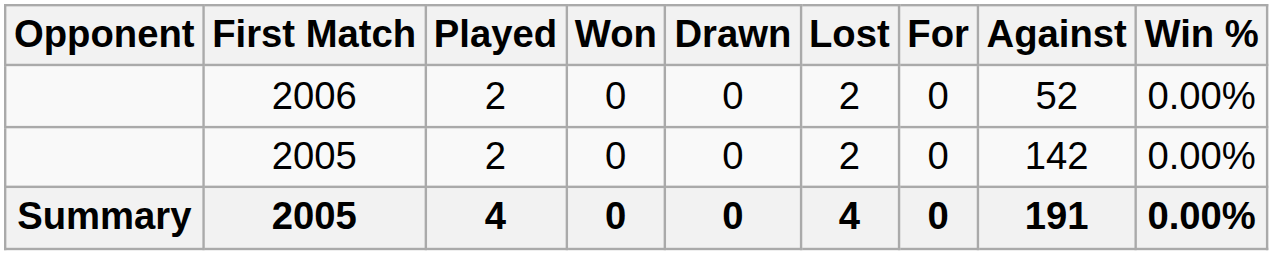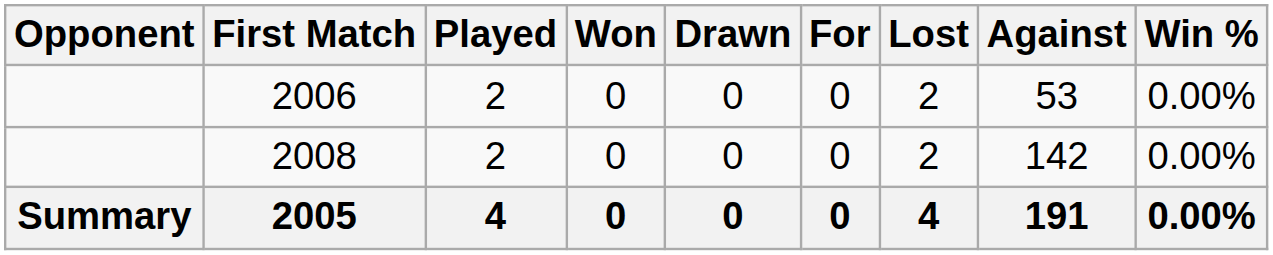columns swapped: (849, 34) <-> (938, 34)
(1057, 95) 52 -> (1057, 95) 53
(314, 156) 2005 -> (314, 156) 2008
